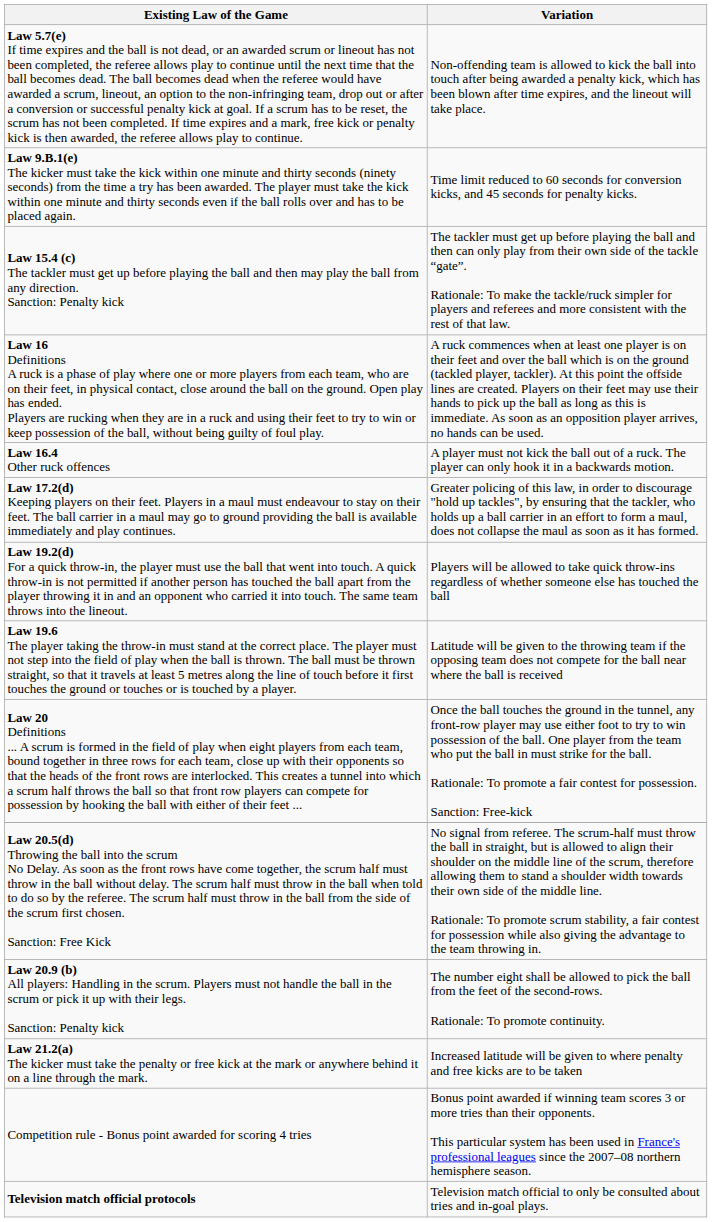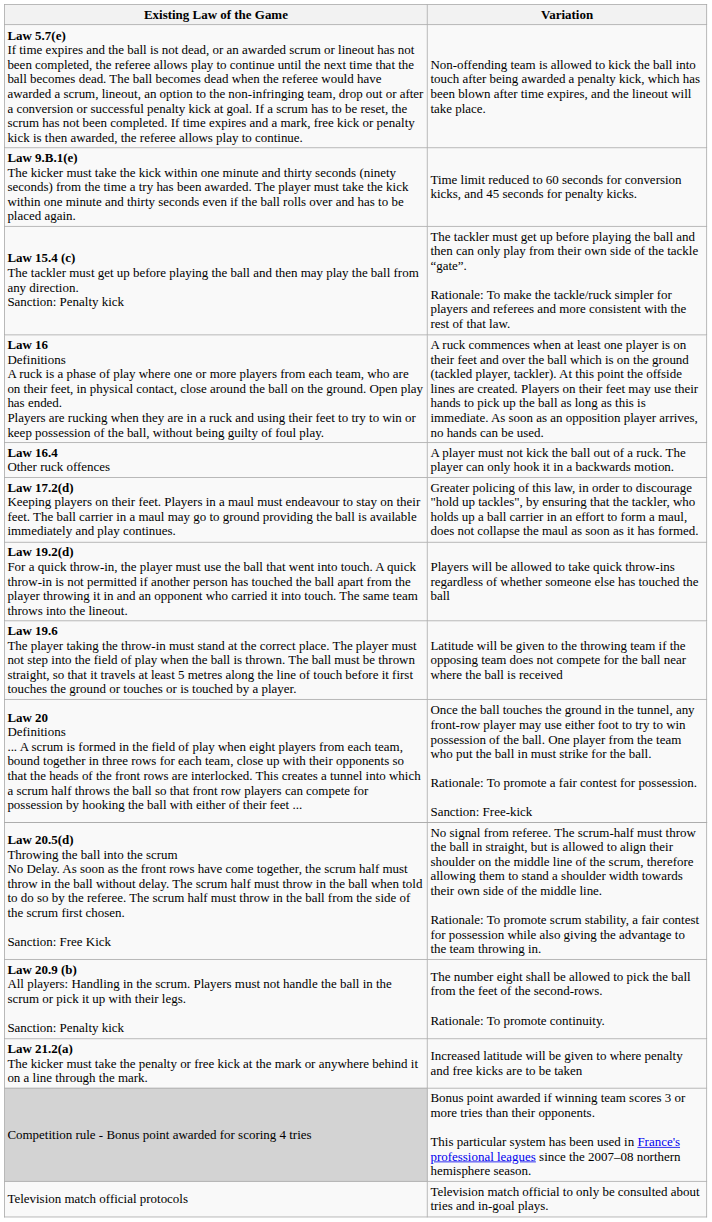(159, 1134) no background -> (159, 1134) lightgrey background
(102, 1199) bold -> (98, 1199) normal
